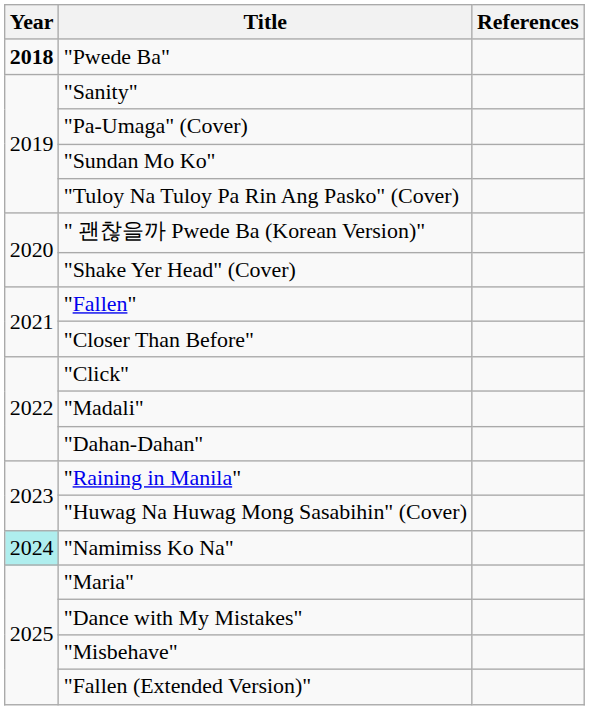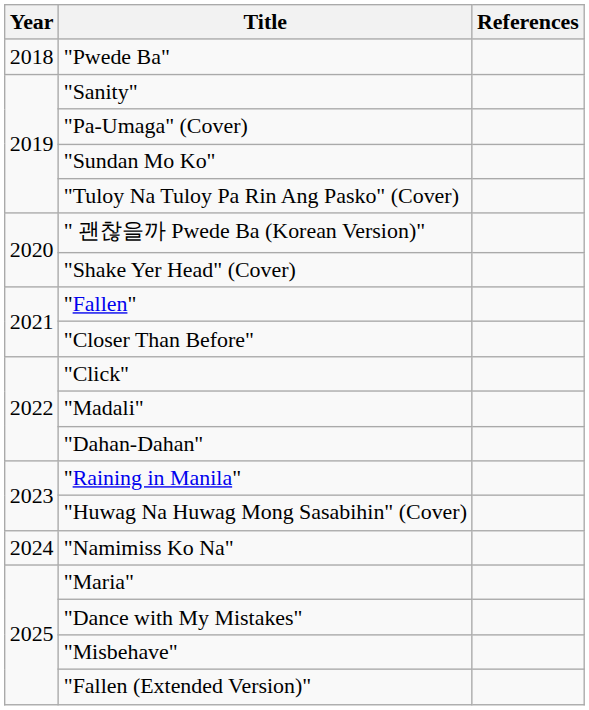(32, 56) bold -> (32, 56) normal
(32, 547) paleturquoise background -> (32, 547) no background
